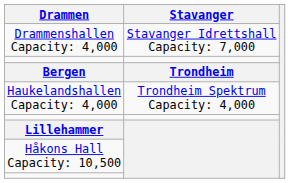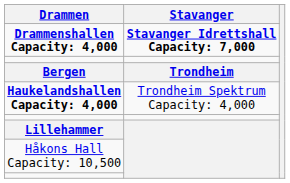(64, 40) normal -> (64, 40) bold
(202, 40) normal -> (202, 40) bold
(64, 98) normal -> (64, 98) bold
